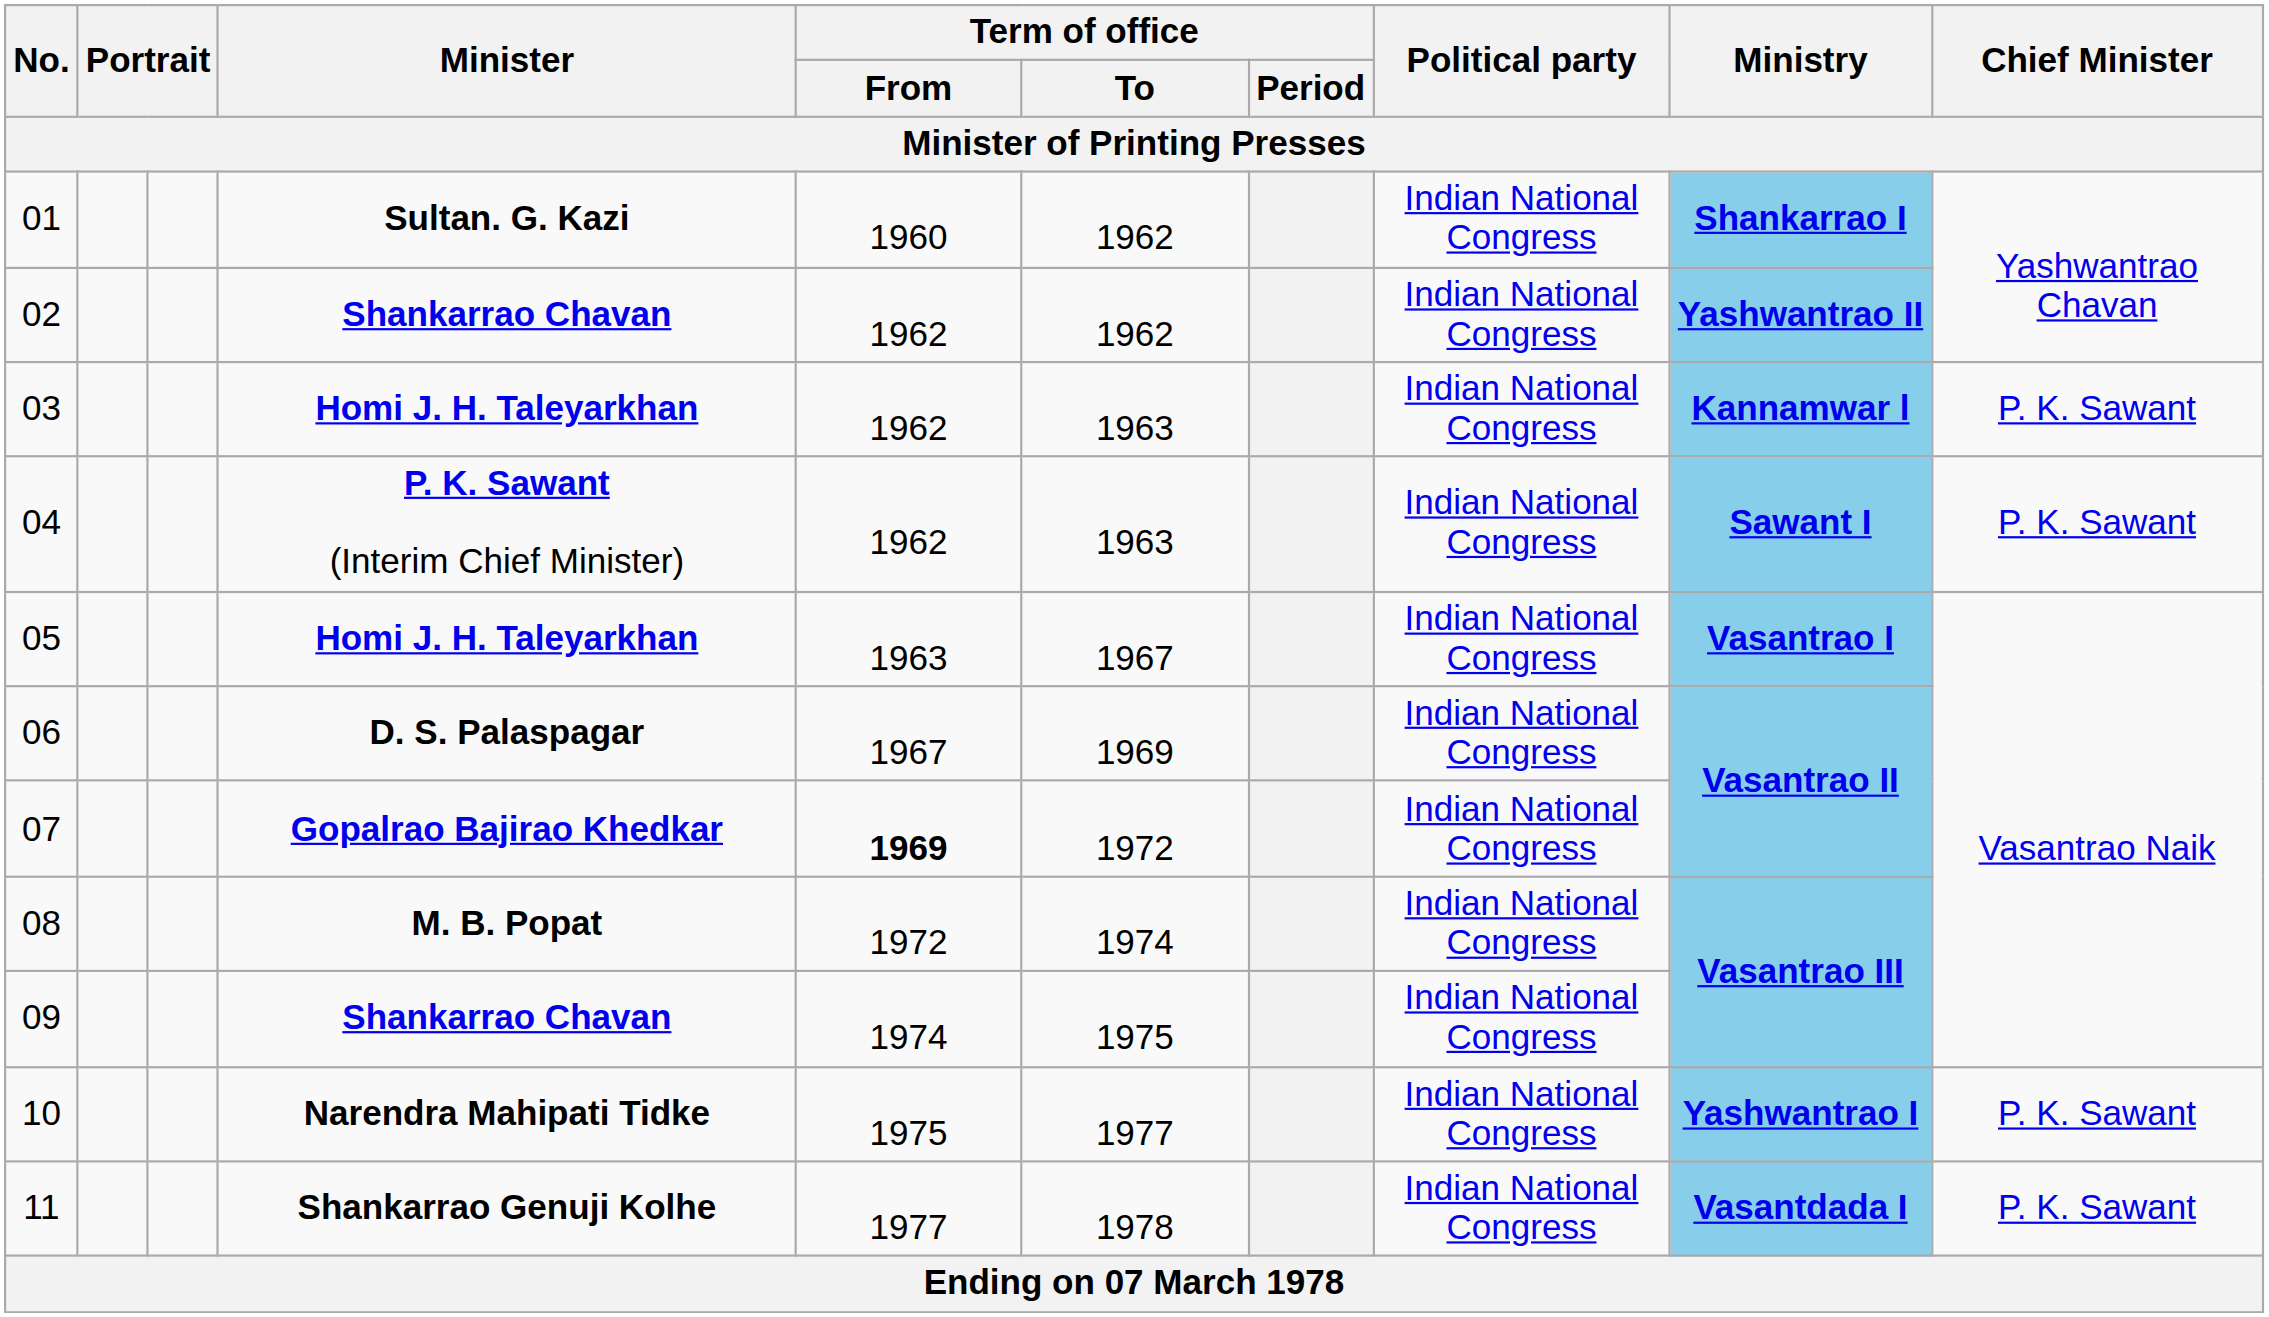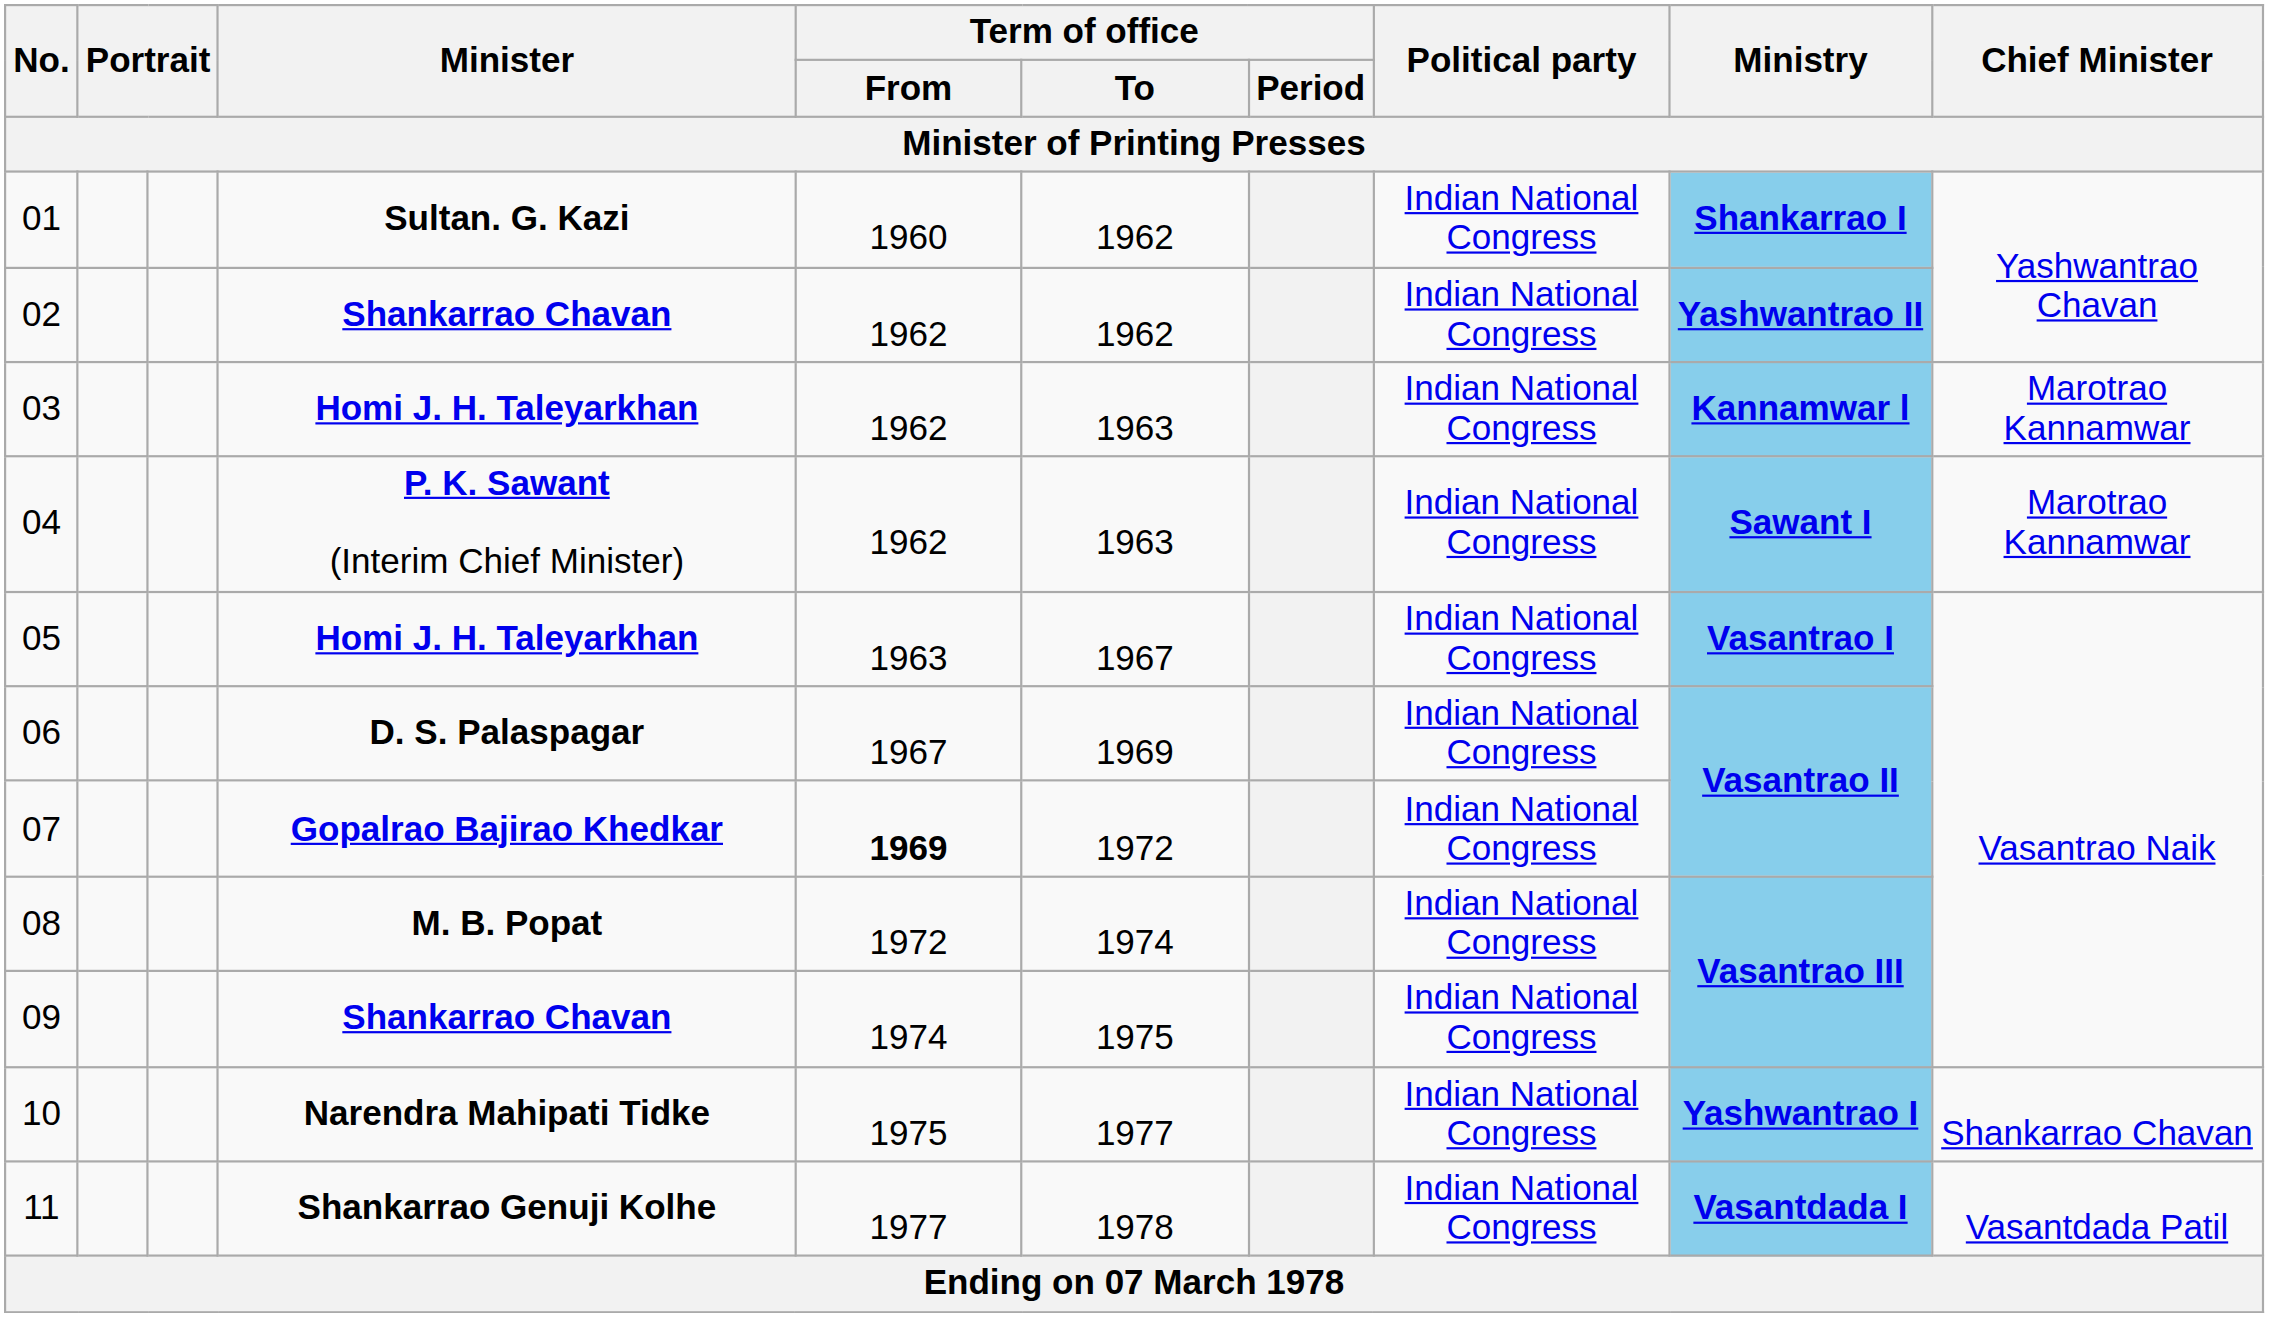(2097, 408) P. K. Sawant -> (2097, 408) Marotrao Kannamwar
(2097, 523) P. K. Sawant -> (2097, 523) Marotrao Kannamwar
(2097, 1113) P. K. Sawant -> (2097, 1132) Shankarrao Chavan
(2097, 1208) P. K. Sawant -> (2097, 1227) Vasantdada Patil
